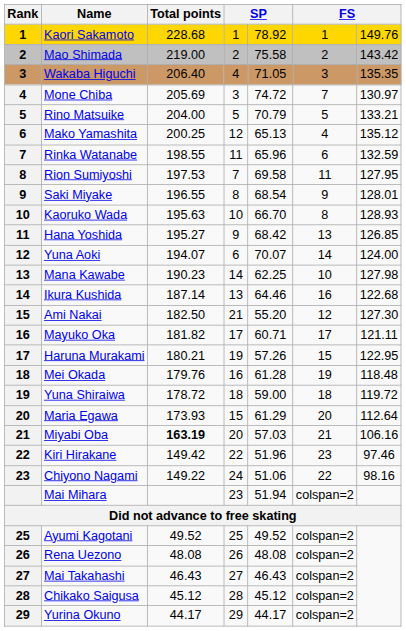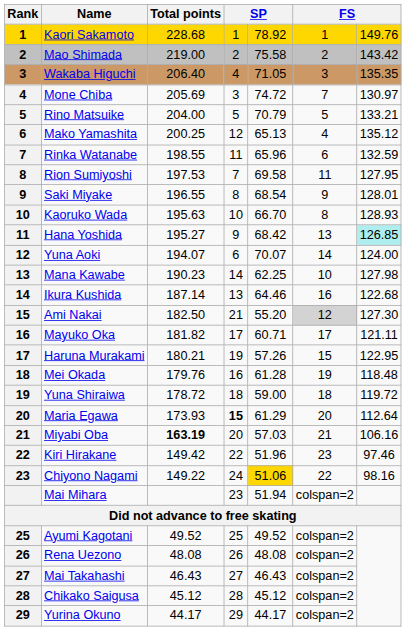(379, 235) no background -> (379, 235) paleturquoise background
(325, 315) no background -> (325, 315) lightgrey background
(236, 415) normal -> (236, 415) bold
(270, 475) no background -> (270, 475) gold background
